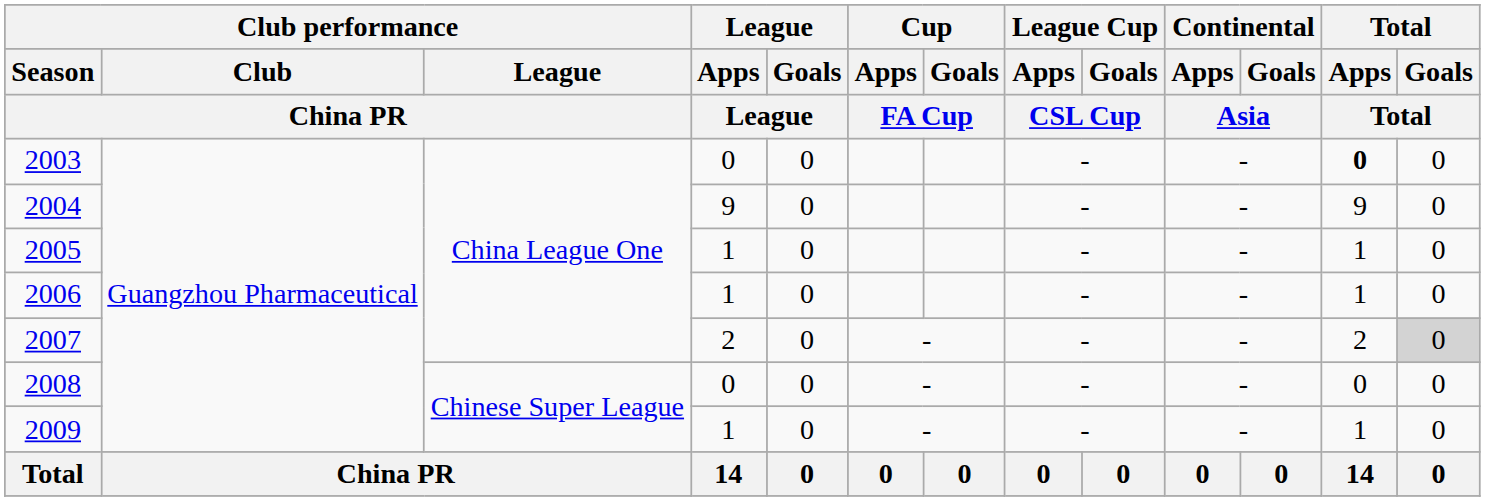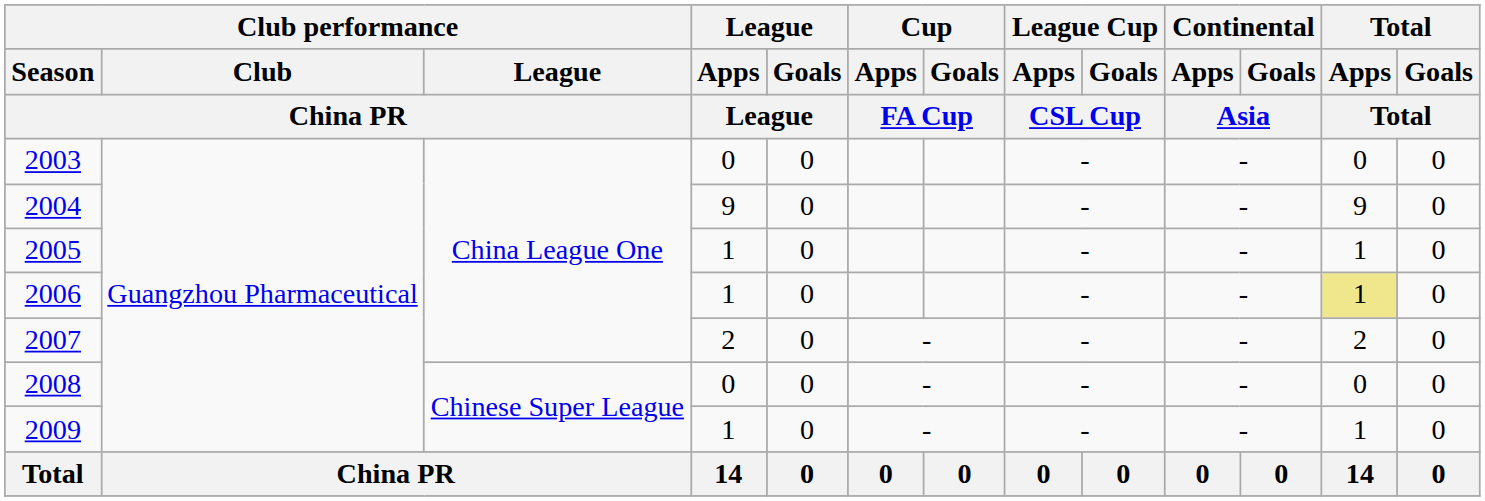(1360, 160) bold -> (1360, 160) normal
(1360, 294) no background -> (1360, 294) khaki background
(1439, 339) lightgrey background -> (1439, 339) no background
